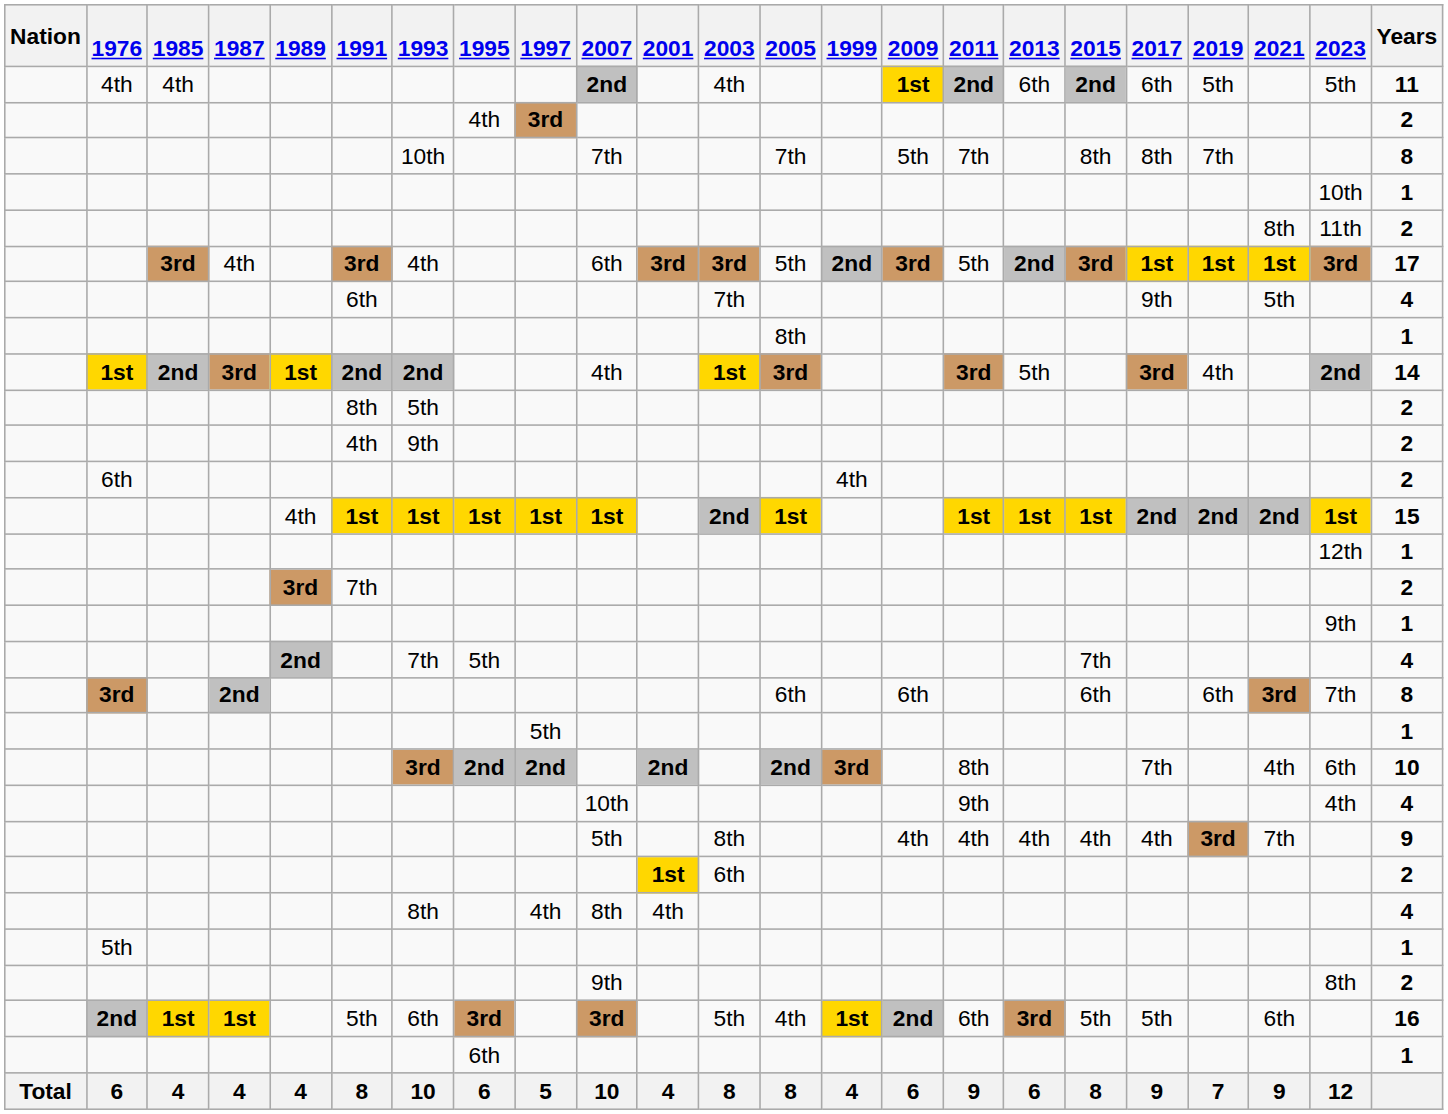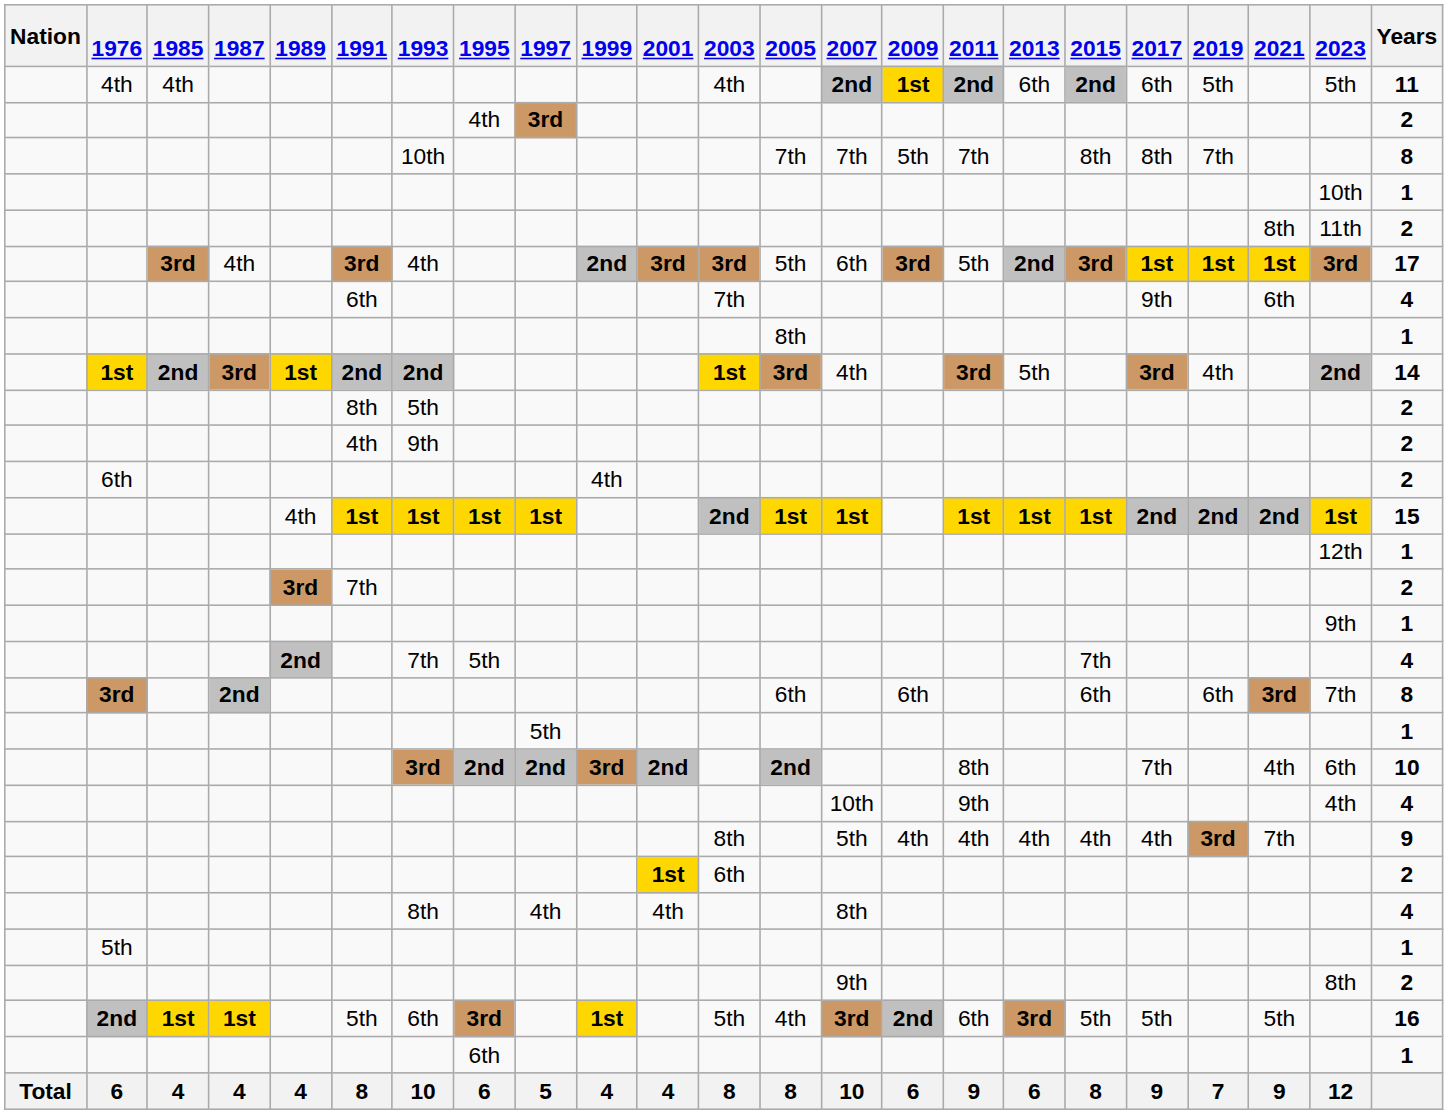columns swapped: (852, 48) <-> (607, 48)
(1279, 300) 5th -> (1279, 300) 6th
(1279, 1019) 6th -> (1279, 1019) 5th
